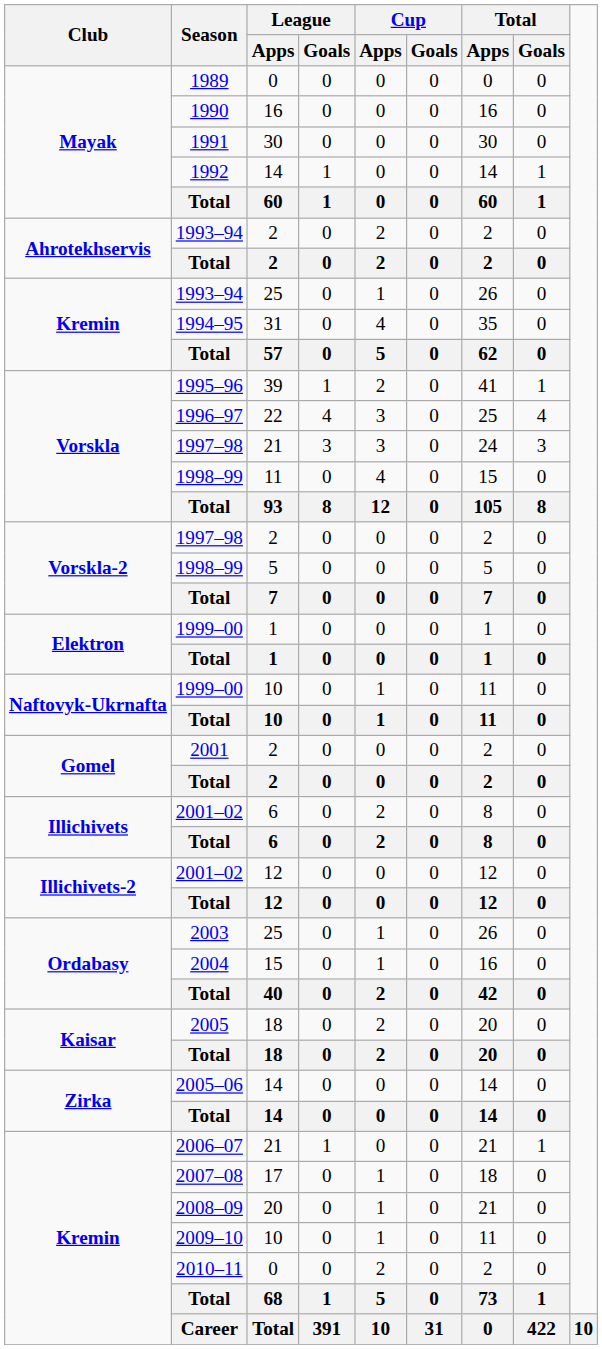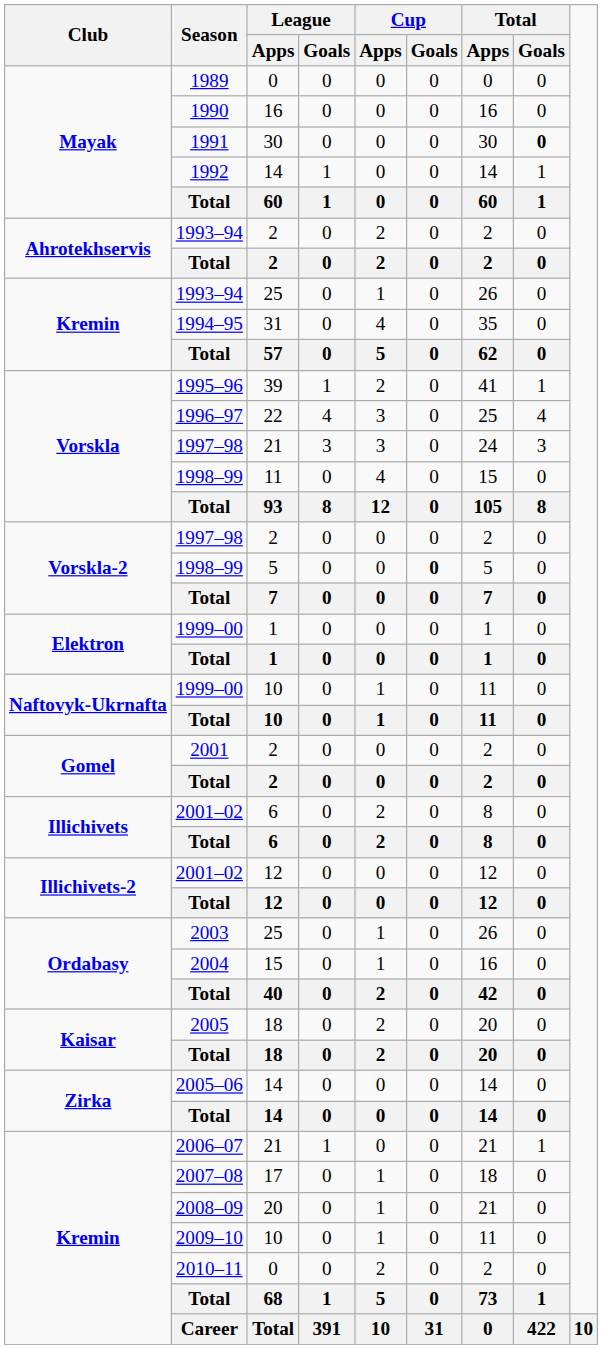(541, 141) normal -> (541, 141) bold
(434, 567) normal -> (434, 567) bold
